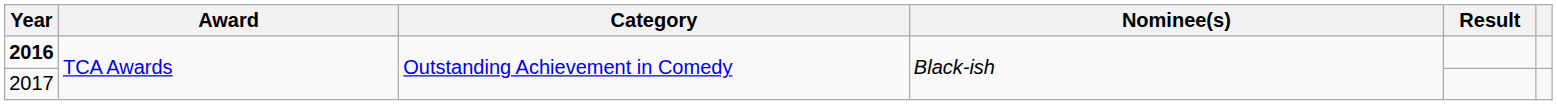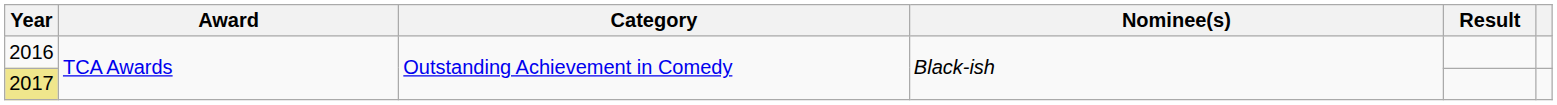(31, 52) bold -> (31, 52) normal
(31, 83) no background -> (31, 83) khaki background
